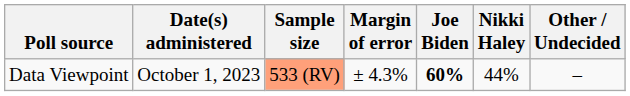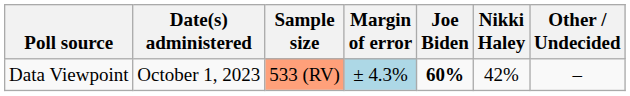(381, 74) no background -> (381, 74) lightblue background
(501, 74) 44% -> (501, 74) 42%
